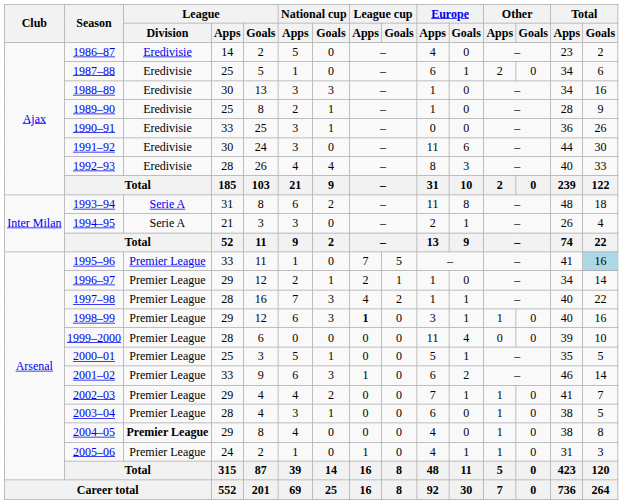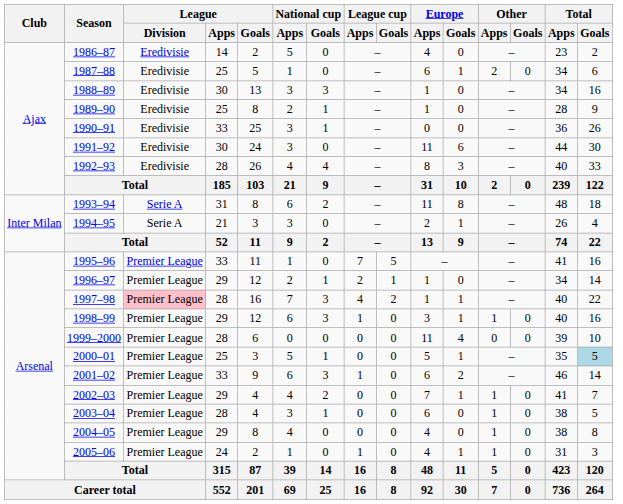(600, 261) lightblue background -> (595, 261) no background
(167, 299) no background -> (165, 299) pink background
(366, 318) bold -> (360, 318) normal
(600, 356) no background -> (595, 356) lightblue background
(167, 432) bold -> (165, 432) normal
